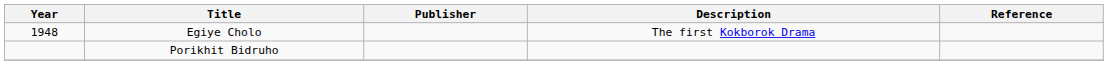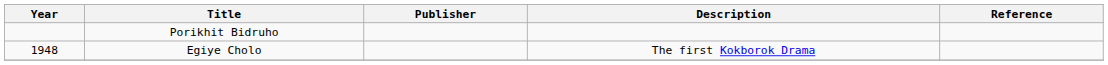rows swapped: (224, 32) <-> (224, 51)
